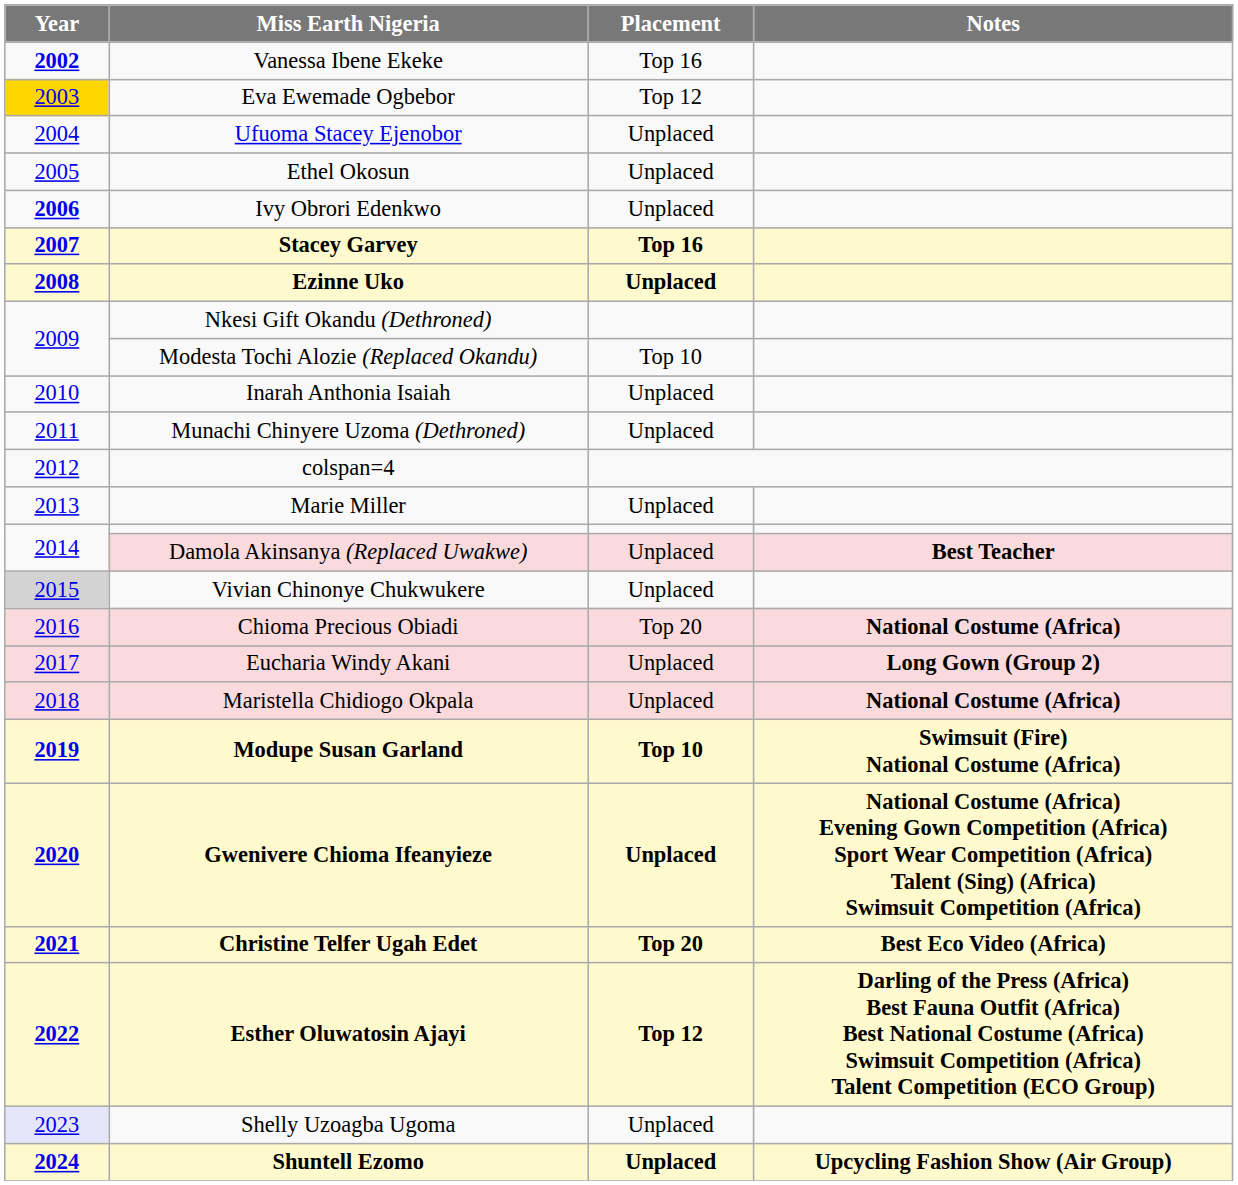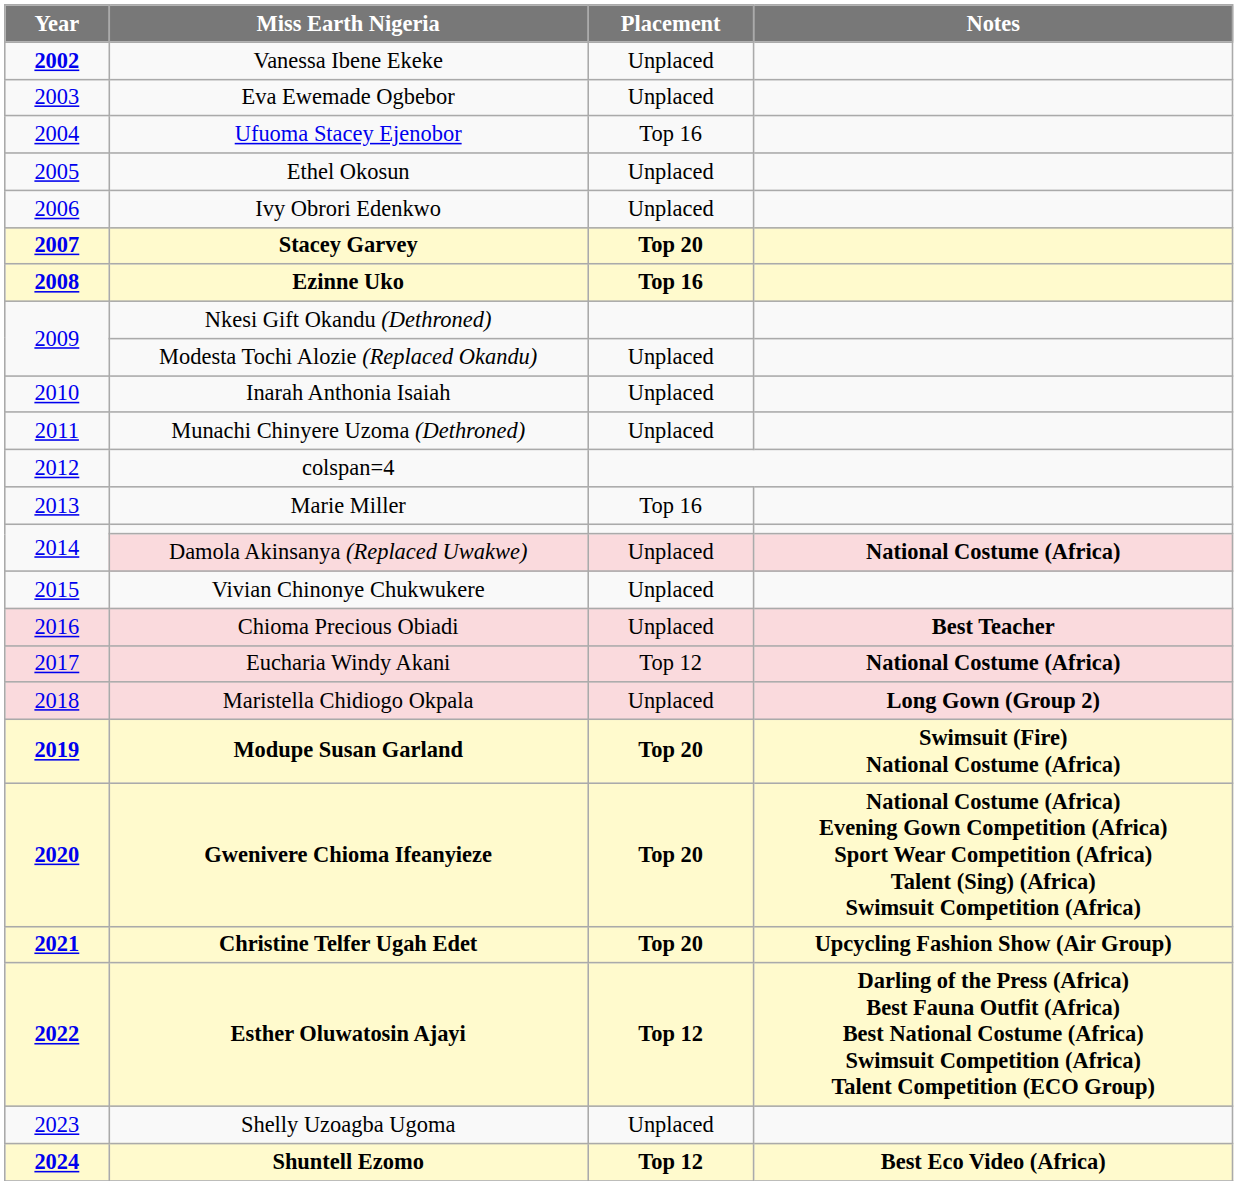(671, 60) Top 16 -> (671, 60) Unplaced
(57, 97) gold background -> (57, 97) no background
(671, 97) Top 12 -> (671, 97) Unplaced
(671, 134) Unplaced -> (671, 134) Top 16
(57, 208) bold -> (57, 208) normal
(671, 245) Top 16 -> (671, 245) Top 20
(671, 282) Unplaced -> (671, 282) Top 16
(671, 356) Top 10 -> (671, 356) Unplaced
(671, 505) Unplaced -> (671, 505) Top 16
(993, 552) Best Teacher -> (993, 552) National Costume (Africa)
(57, 589) lightgrey background -> (57, 589) no background
(671, 626) Top 20 -> (671, 626) Unplaced
(993, 626) National Costume (Africa) -> (993, 626) Best Teacher
(671, 663) Unplaced -> (671, 663) Top 12
(993, 663) Long Gown (Group 2) -> (993, 663) National Costume (Africa)
(993, 700) National Costume (Africa) -> (993, 700) Long Gown (Group 2)
(671, 751) Top 10 -> (671, 751) Top 20
(671, 854) Unplaced -> (671, 854) Top 20
(993, 944) Best Eco Video (Africa) -> (993, 944) Upcycling Fashion Show (Air Group)
(57, 1124) lavender background -> (57, 1124) no background
(671, 1161) Unplaced -> (671, 1161) Top 12
(993, 1161) Upcycling Fashion Show (Air Group) -> (993, 1161) Best Eco Video (Africa)
